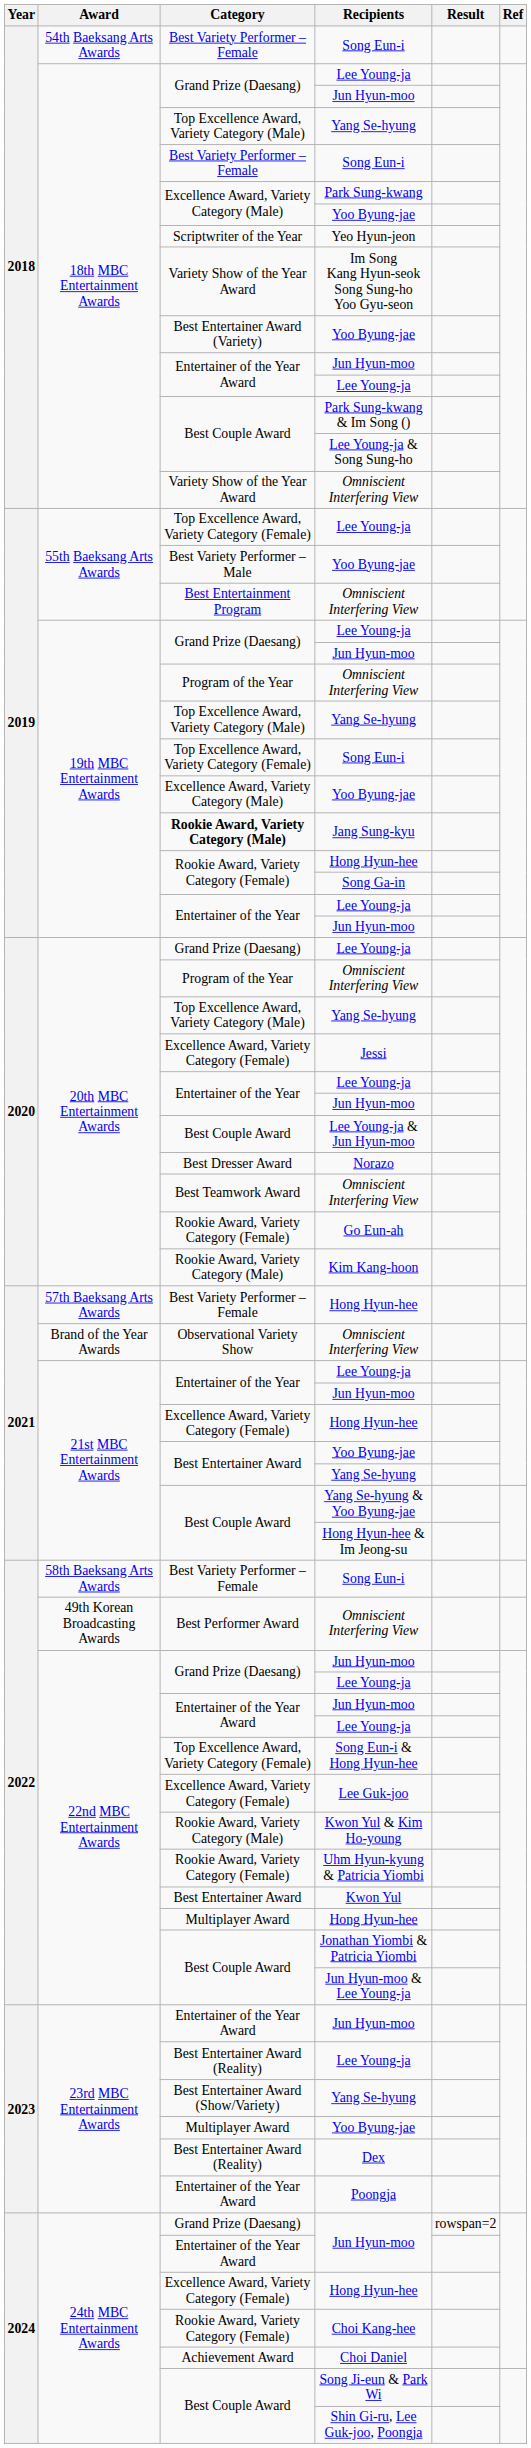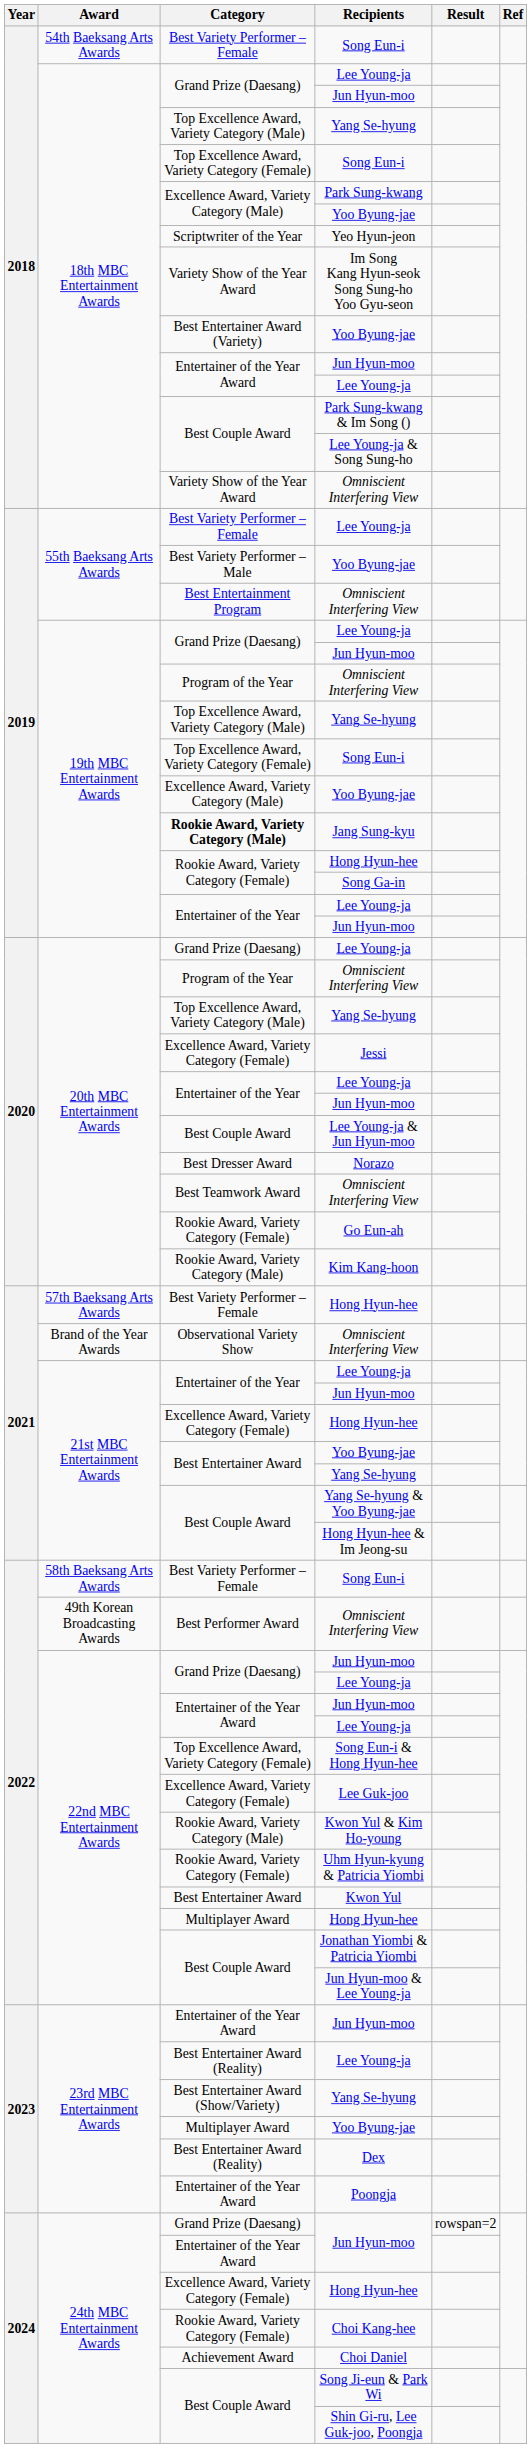(237, 163) Best Variety Performer – Female -> (237, 163) Top Excellence Award, Variety Category (Female)
(237, 527) Top Excellence Award, Variety Category (Female) -> (237, 527) Best Variety Performer – Female
